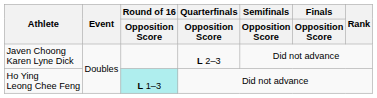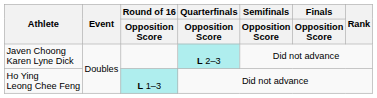(209, 62) no background -> (209, 62) paleturquoise background
